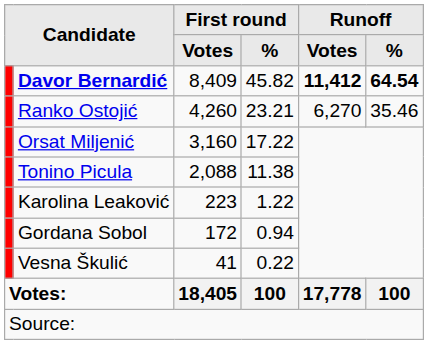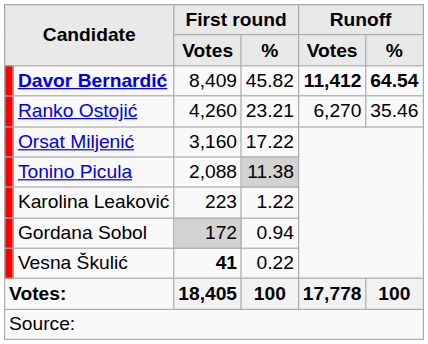(271, 171) no background -> (271, 171) lightgrey background
(221, 232) no background -> (221, 232) lightgrey background
(226, 263) normal -> (226, 263) bold
